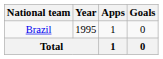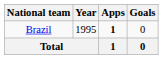(113, 29) normal -> (113, 29) bold
